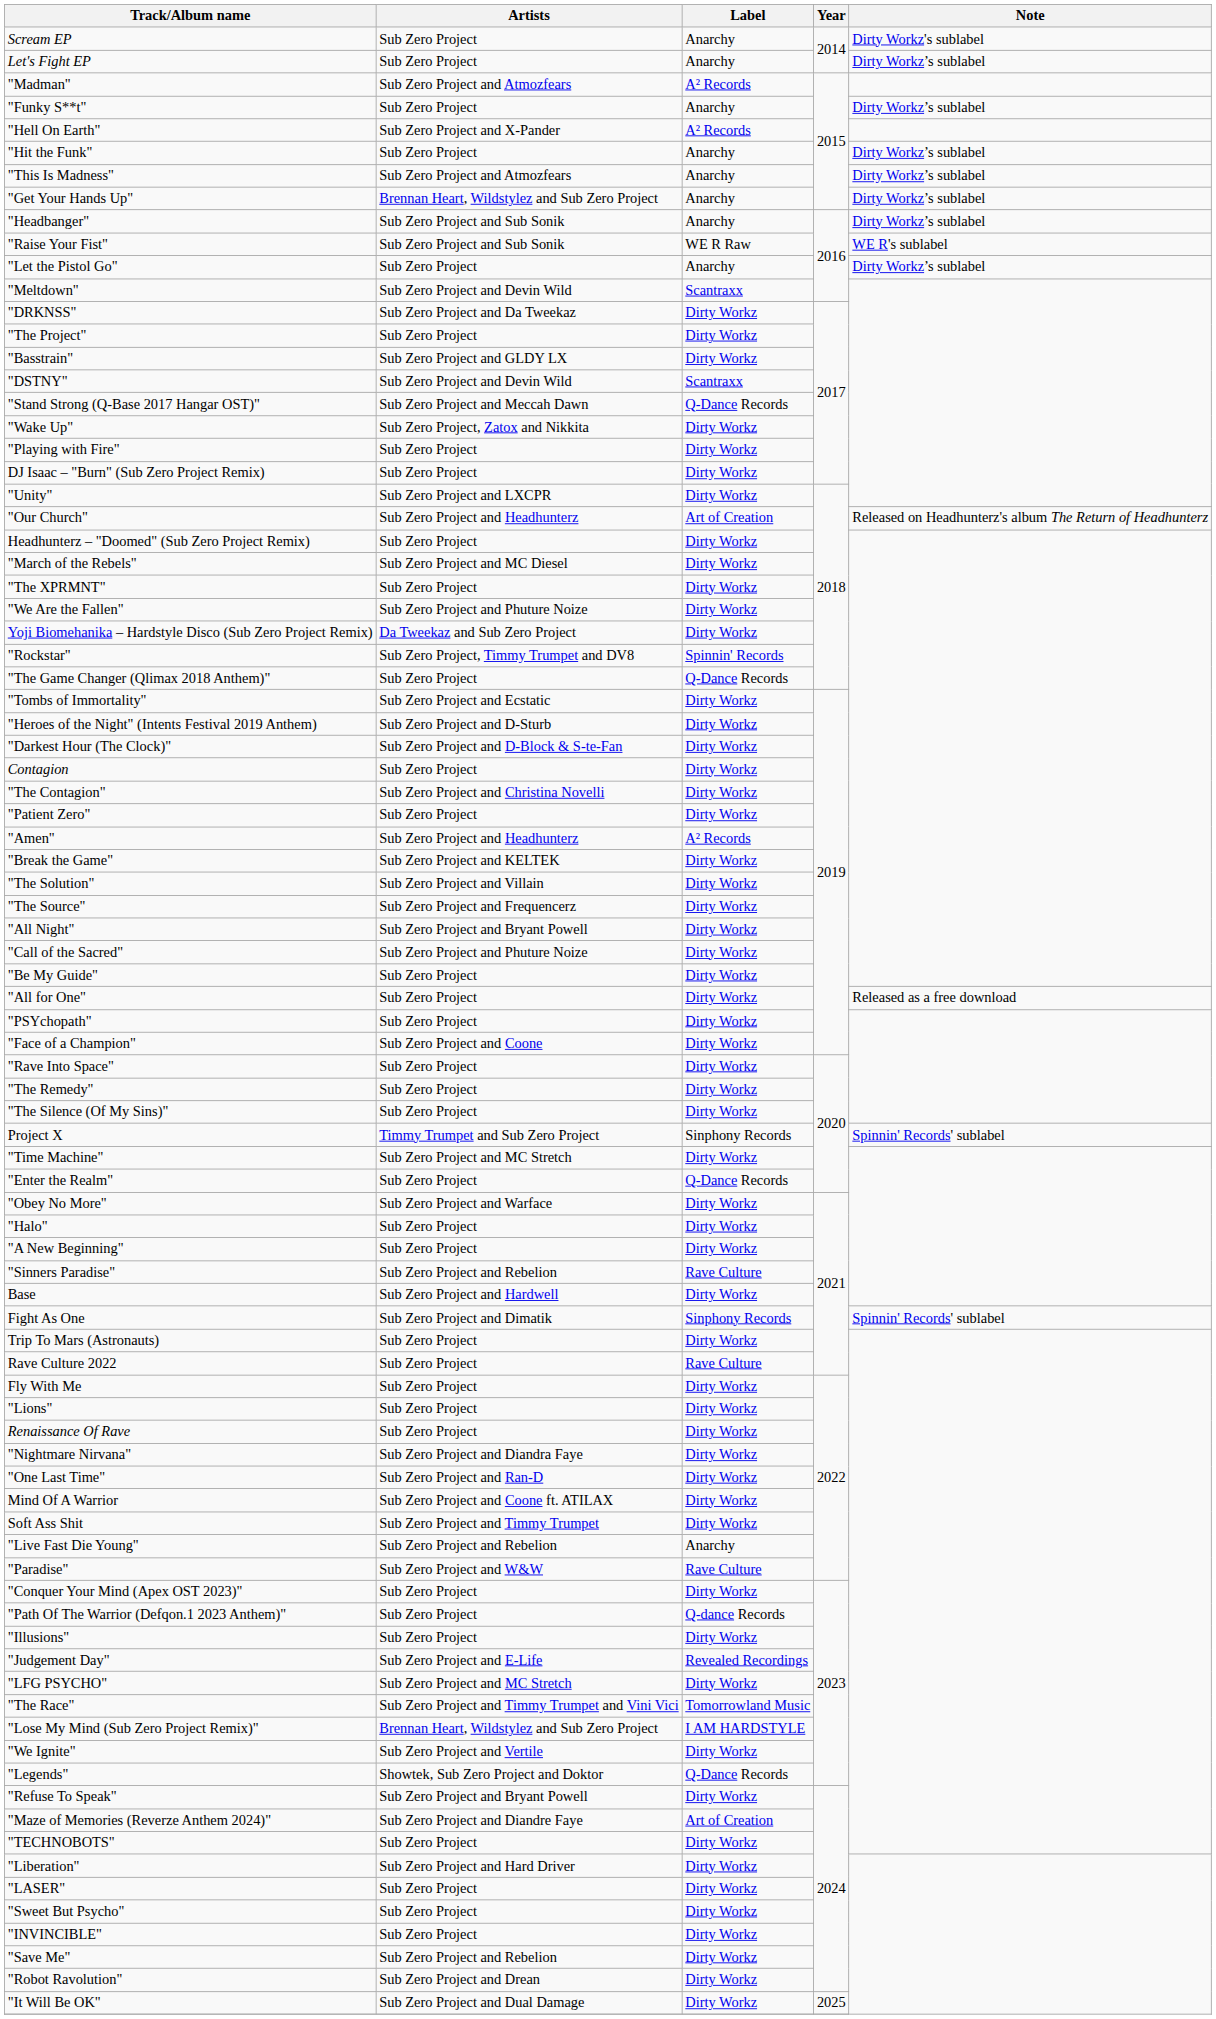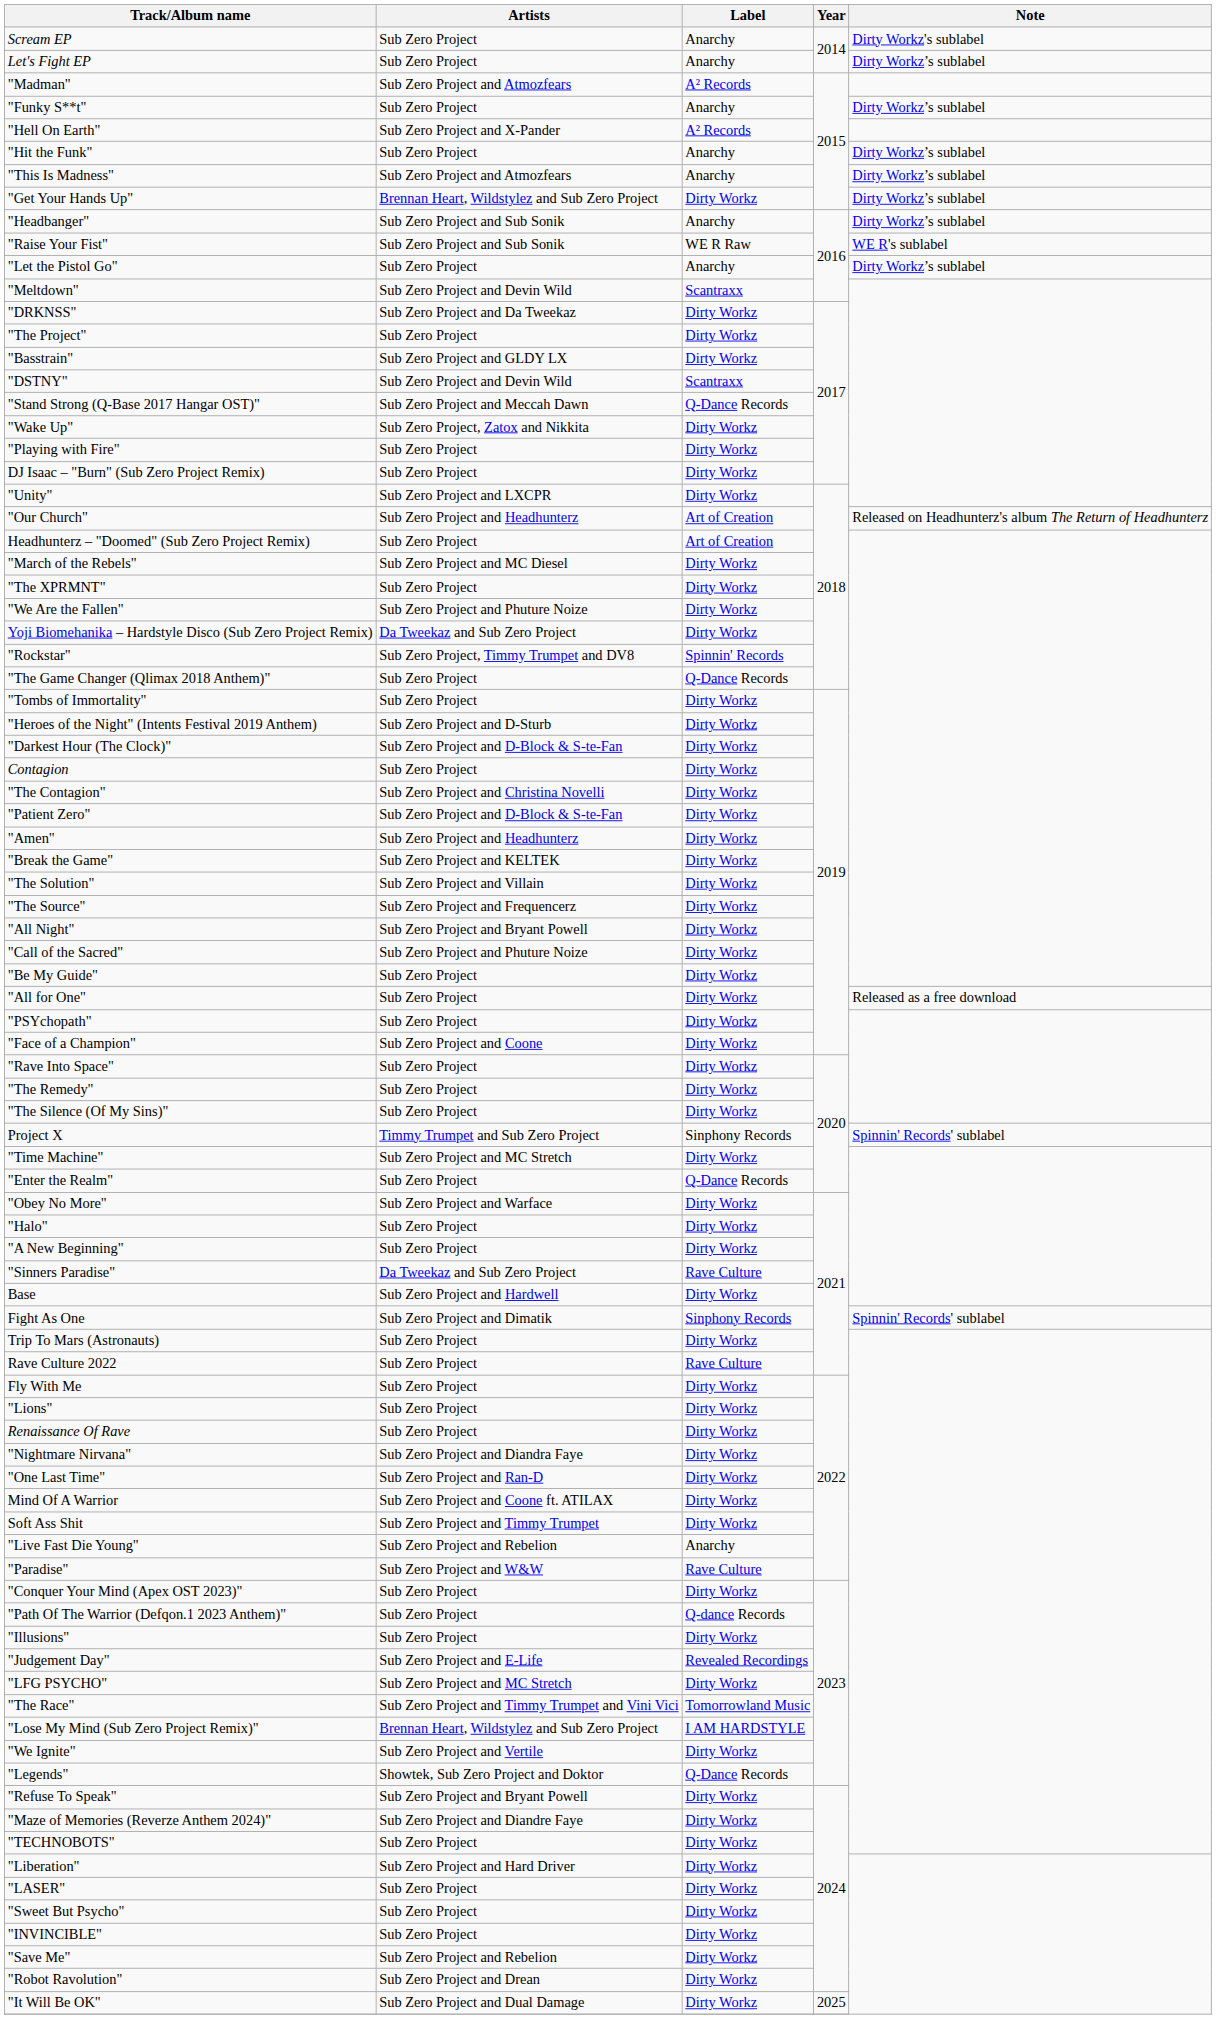(710, 198) Anarchy -> (721, 198) Dirty Workz
(721, 541) Dirty Workz -> (729, 541) Art of Creation
(465, 701) Sub Zero Project and Ecstatic -> (428, 701) Sub Zero Project
(428, 815) Sub Zero Project -> (501, 815) Sub Zero Project and D-Block & S-te-Fan
(718, 838) A² Records -> (721, 838) Dirty Workz
(468, 1271) Sub Zero Project and Rebelion -> (478, 1271) Da Tweekaz and Sub Zero Project
(729, 1820) Art of Creation -> (721, 1820) Dirty Workz
